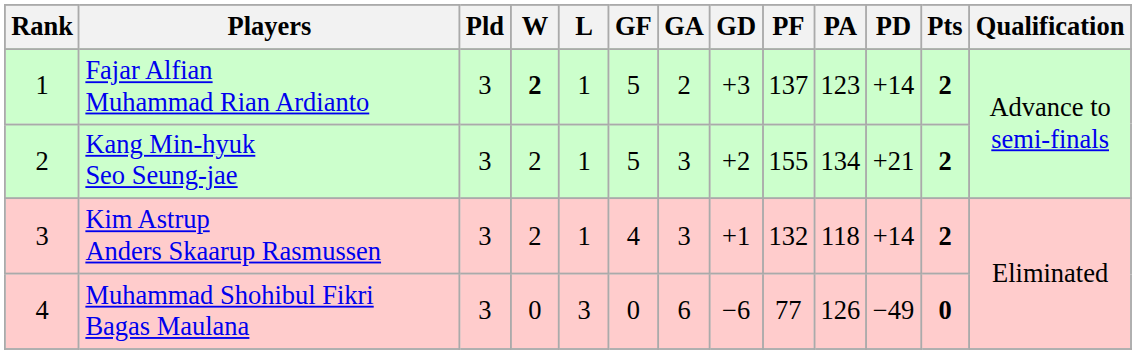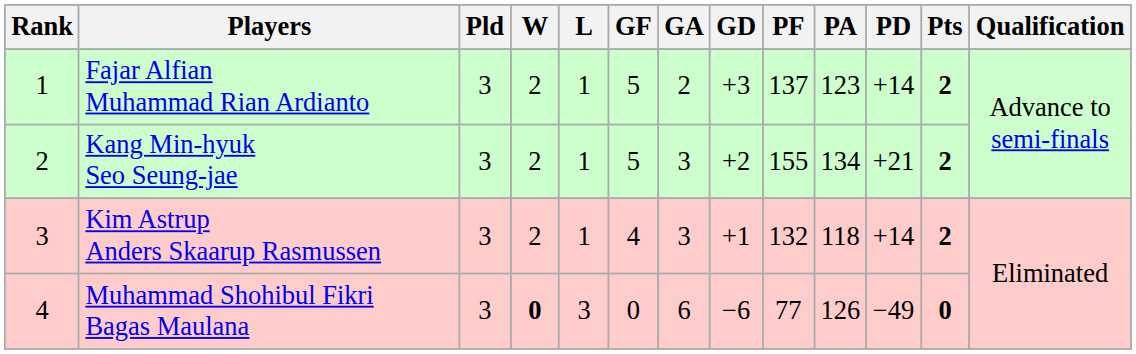(535, 86) bold -> (535, 86) normal
(535, 311) normal -> (535, 311) bold
